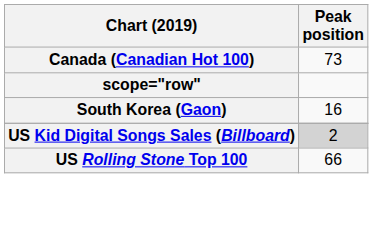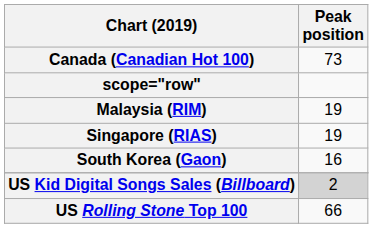+ row: (152, 110)
+ row: (152, 135)
